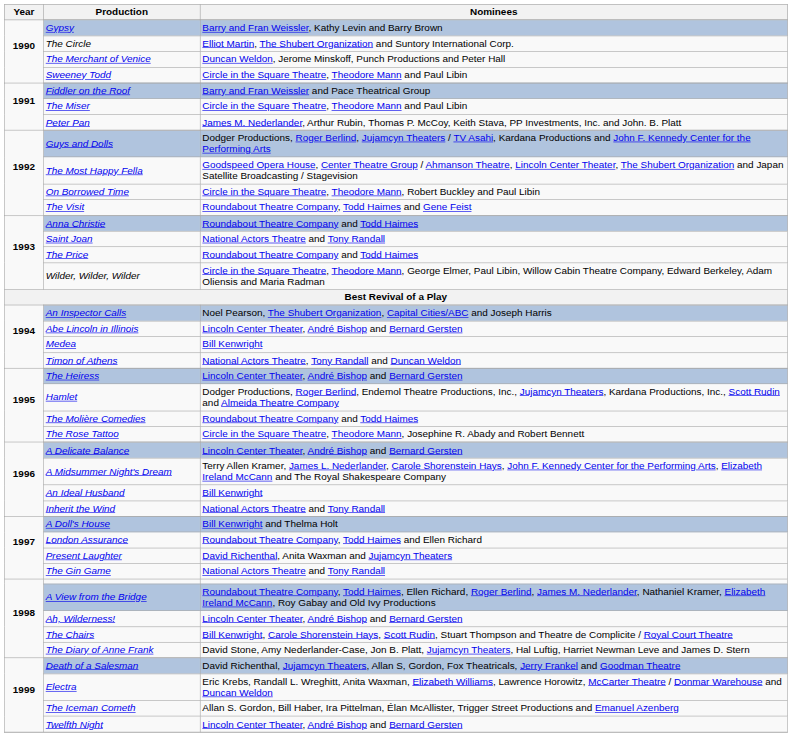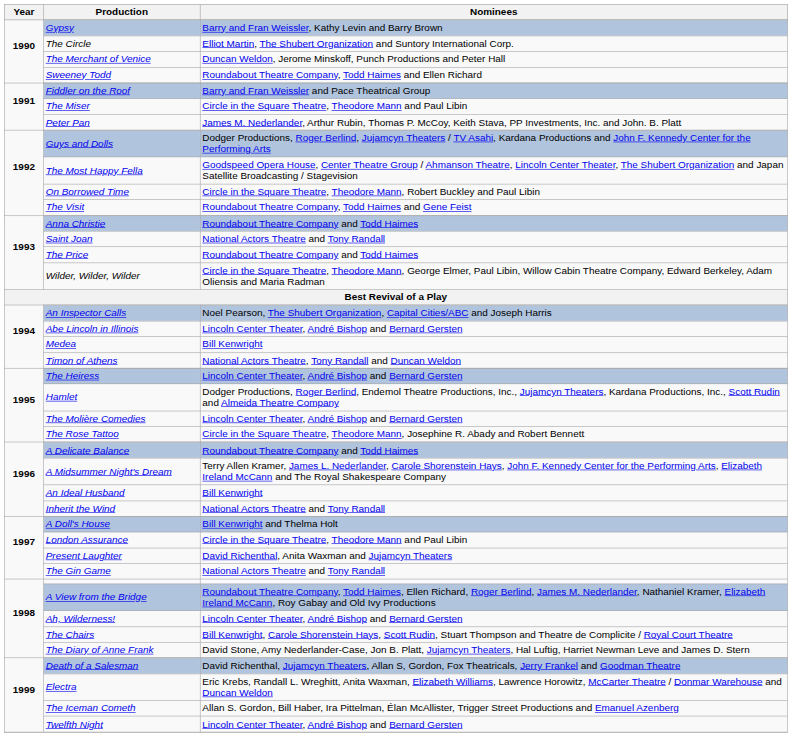(335, 75) Circle in the Square Theatre, Theodore Mann and Paul Libin -> (342, 75) Roundabout Theatre Company, Todd Haimes and Ellen Richard
(310, 418) Roundabout Theatre Company and Todd Haimes -> (332, 418) Lincoln Center Theater, André Bishop and Bernard Gersten
(332, 450) Lincoln Center Theater, André Bishop and Bernard Gersten -> (310, 450) Roundabout Theatre Company and Todd Haimes
(342, 540) Roundabout Theatre Company, Todd Haimes and Ellen Richard -> (335, 540) Circle in the Square Theatre, Theodore Mann and Paul Libin
